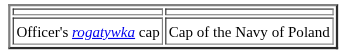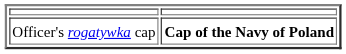(249, 31) normal -> (249, 31) bold
